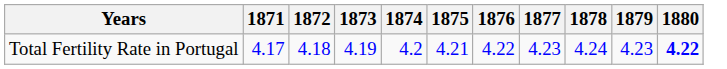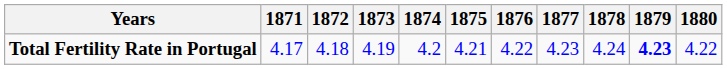(124, 49) normal -> (133, 49) bold
(637, 49) normal -> (655, 49) bold
(683, 49) bold -> (701, 49) normal
